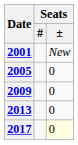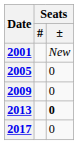(52, 110) normal -> (52, 110) bold
(52, 129) lightyellow background -> (52, 129) no background
